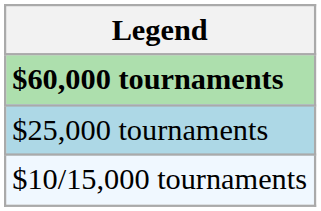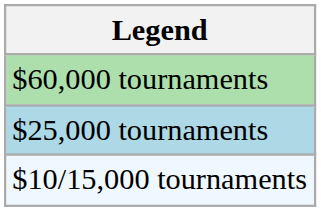(148, 79) bold -> (140, 79) normal
